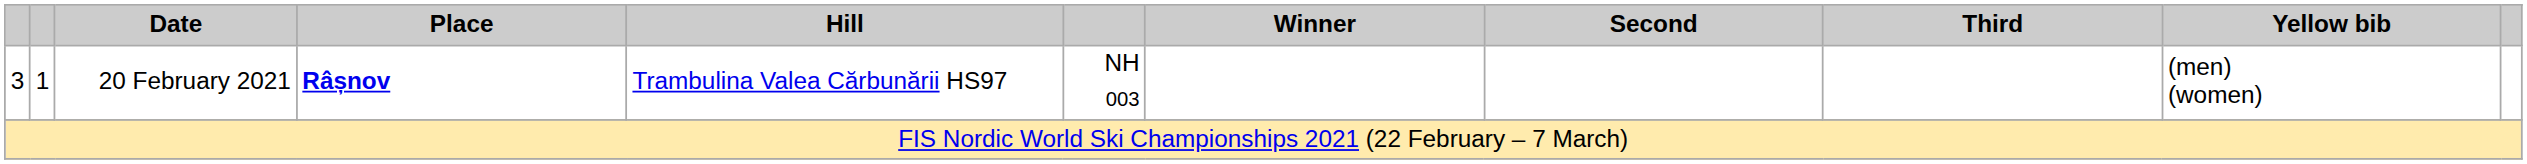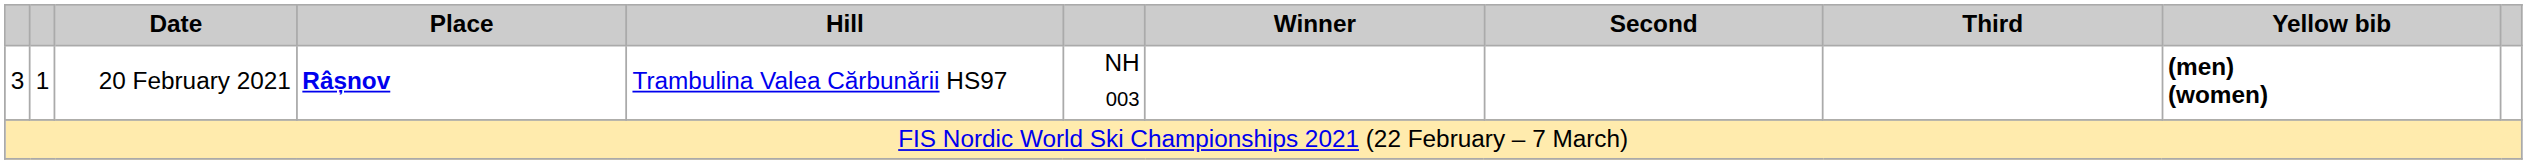(2215, 81) normal -> (2218, 81) bold
